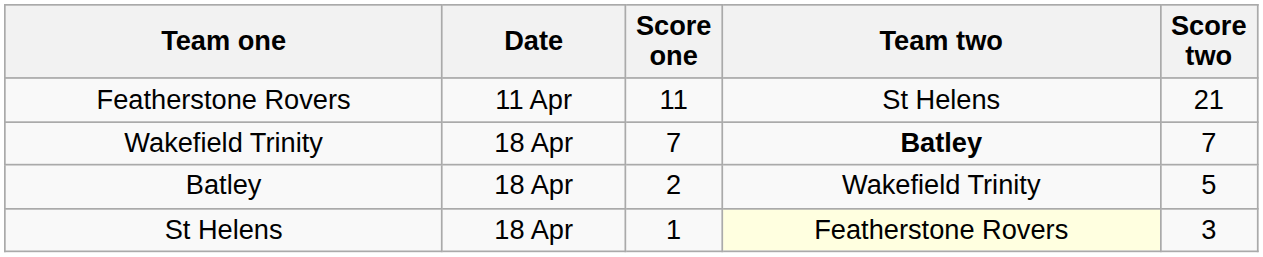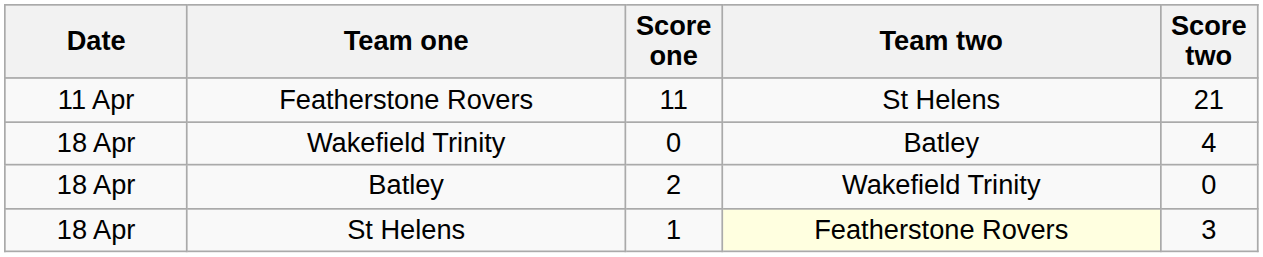columns swapped: (534, 41) <-> (224, 41)
(674, 142) 7 -> (674, 142) 0
(941, 142) bold -> (941, 142) normal
(1209, 142) 7 -> (1209, 142) 4
(1209, 186) 5 -> (1209, 186) 0
